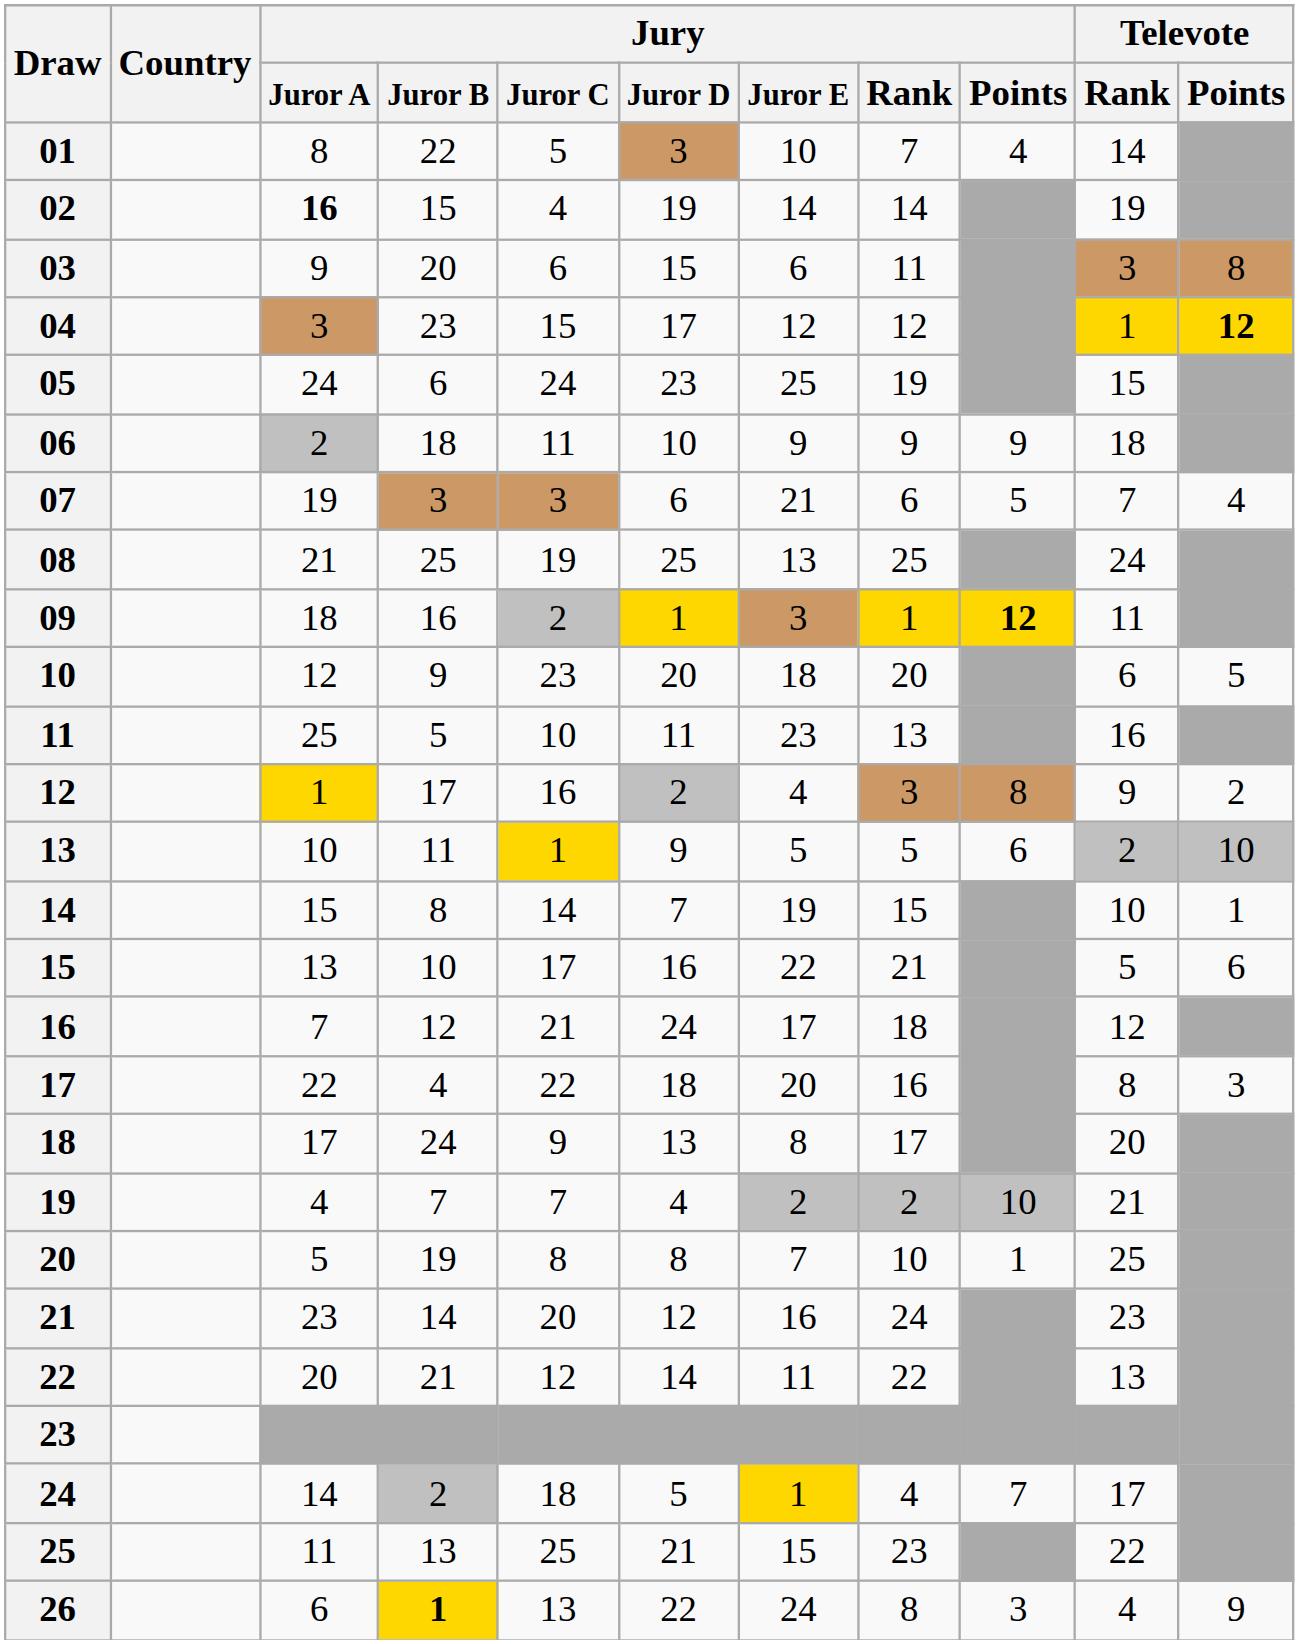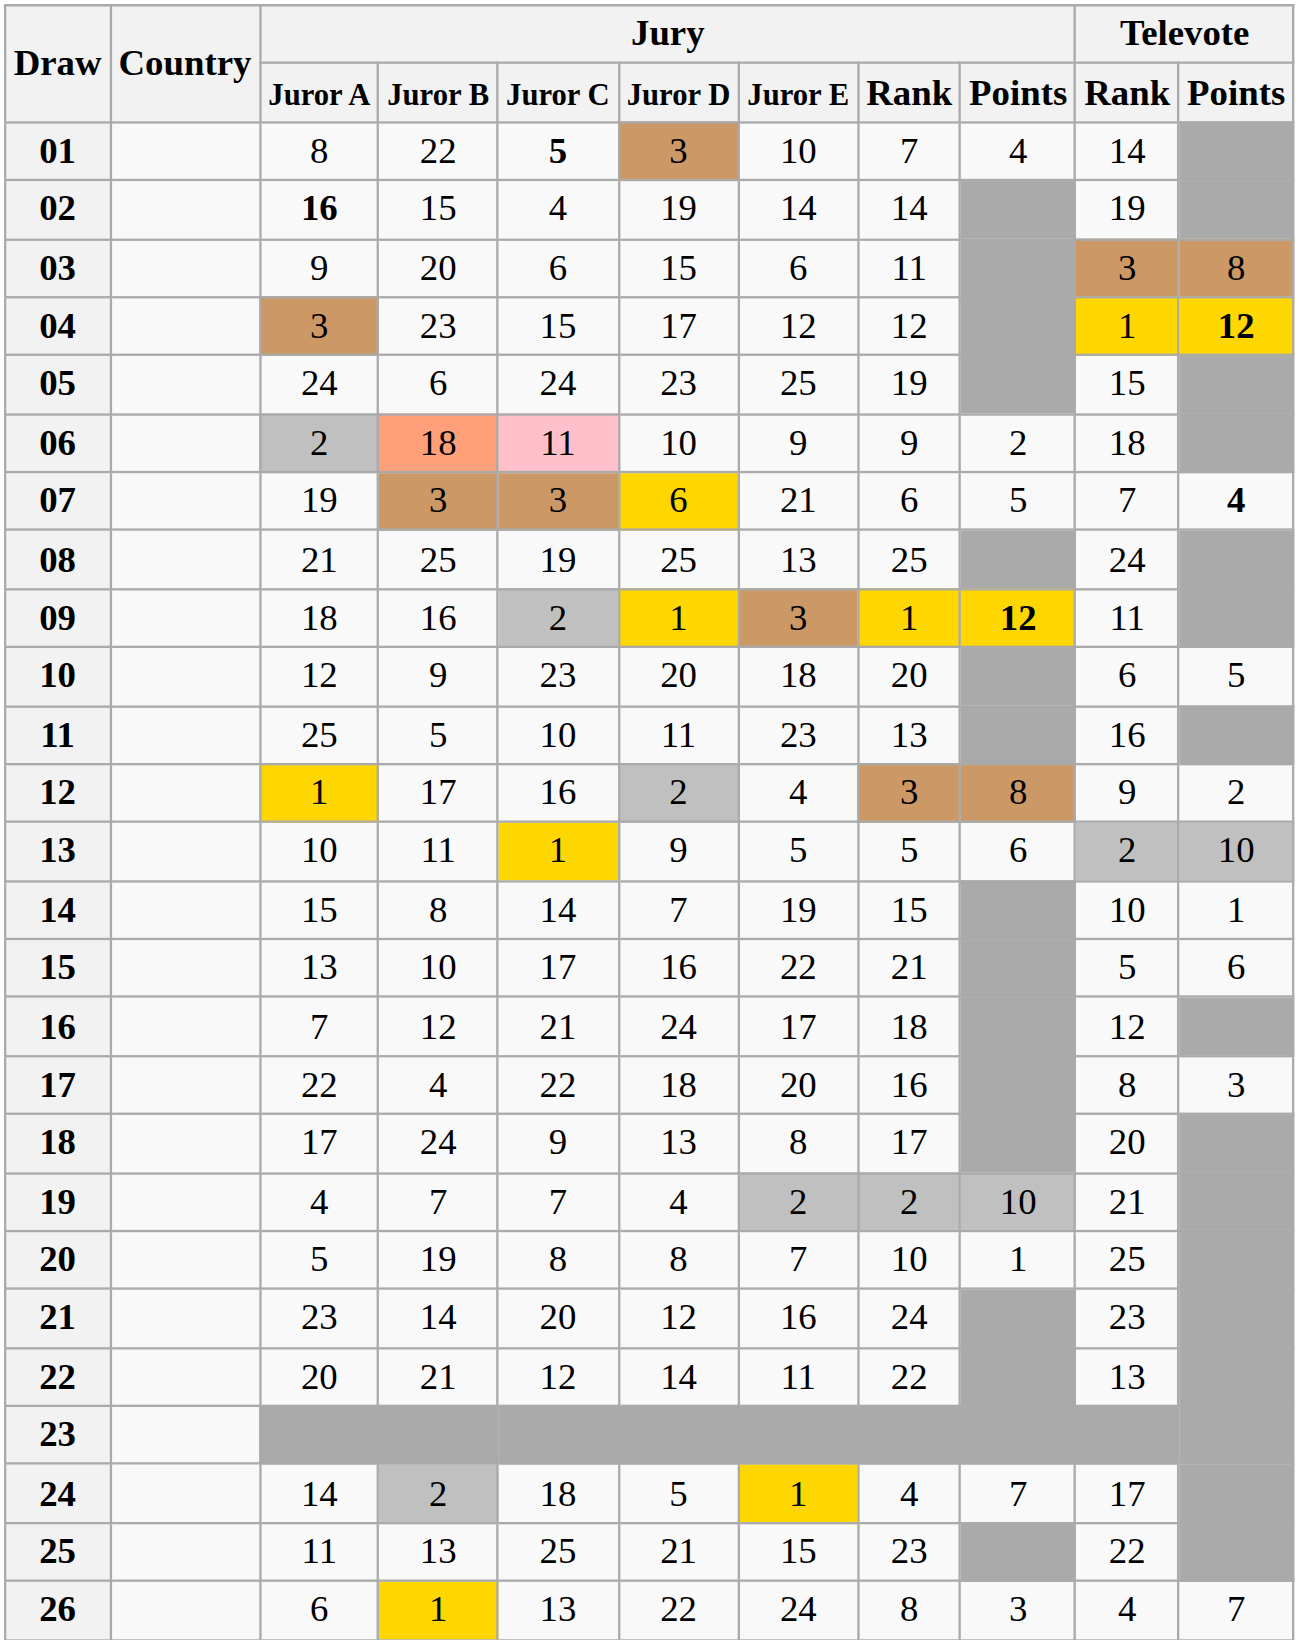(558, 150) normal -> (558, 150) bold
(438, 442) no background -> (438, 442) lightsalmon background
(558, 442) no background -> (558, 442) pink background
(1018, 442) 9 -> (1018, 442) 2
(679, 500) no background -> (679, 500) gold background
(1236, 500) normal -> (1236, 500) bold
(438, 1609) bold -> (438, 1609) normal
(1236, 1609) 9 -> (1236, 1609) 7
